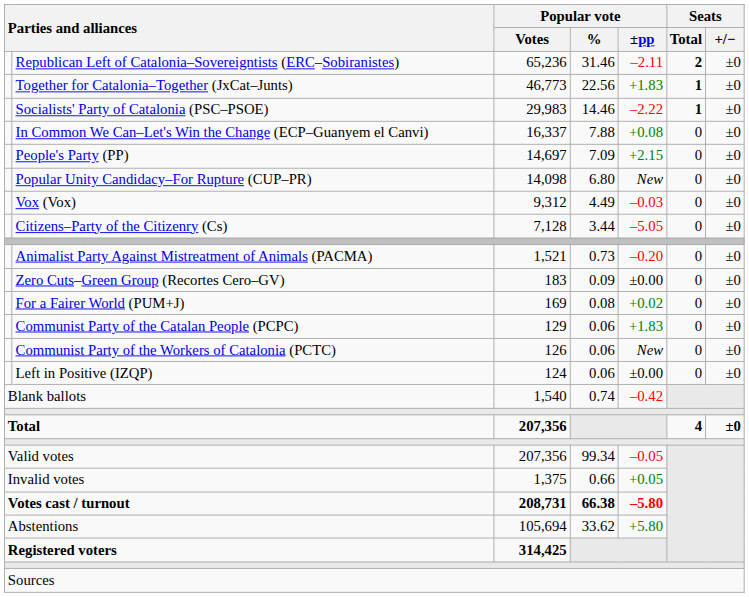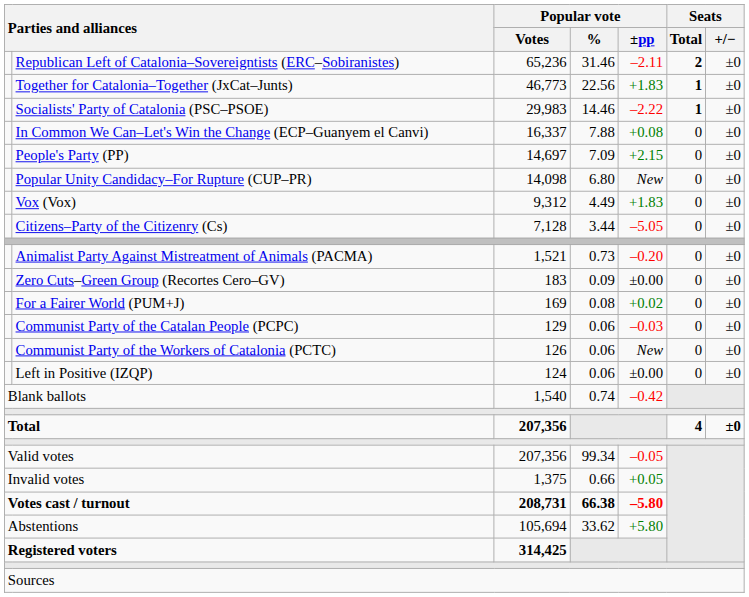(646, 202) –0.03 -> (646, 202) +1.83
(646, 326) +1.83 -> (646, 326) –0.03
